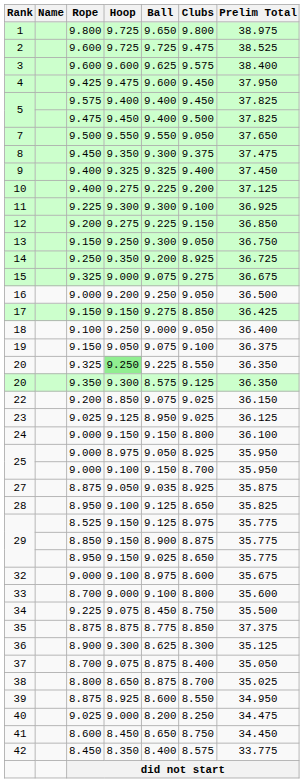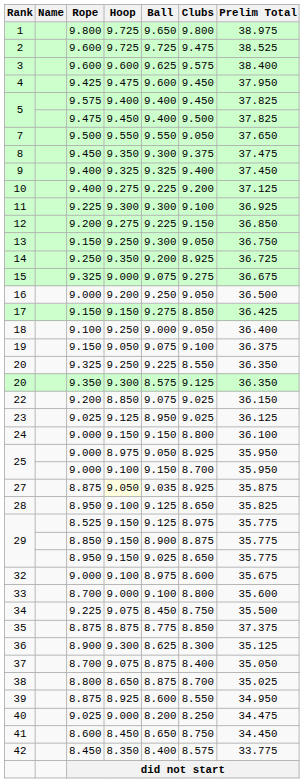(123, 365) lightgreen background -> (123, 365) no background
(123, 488) no background -> (123, 488) lightyellow background
